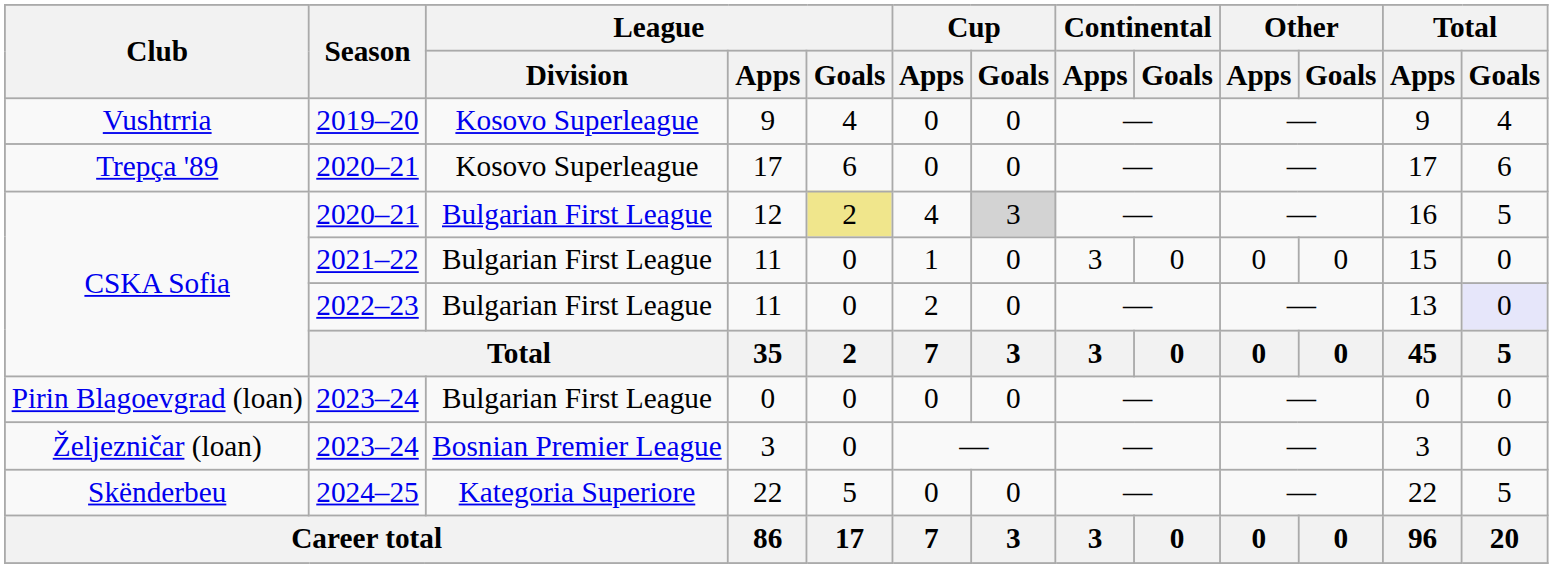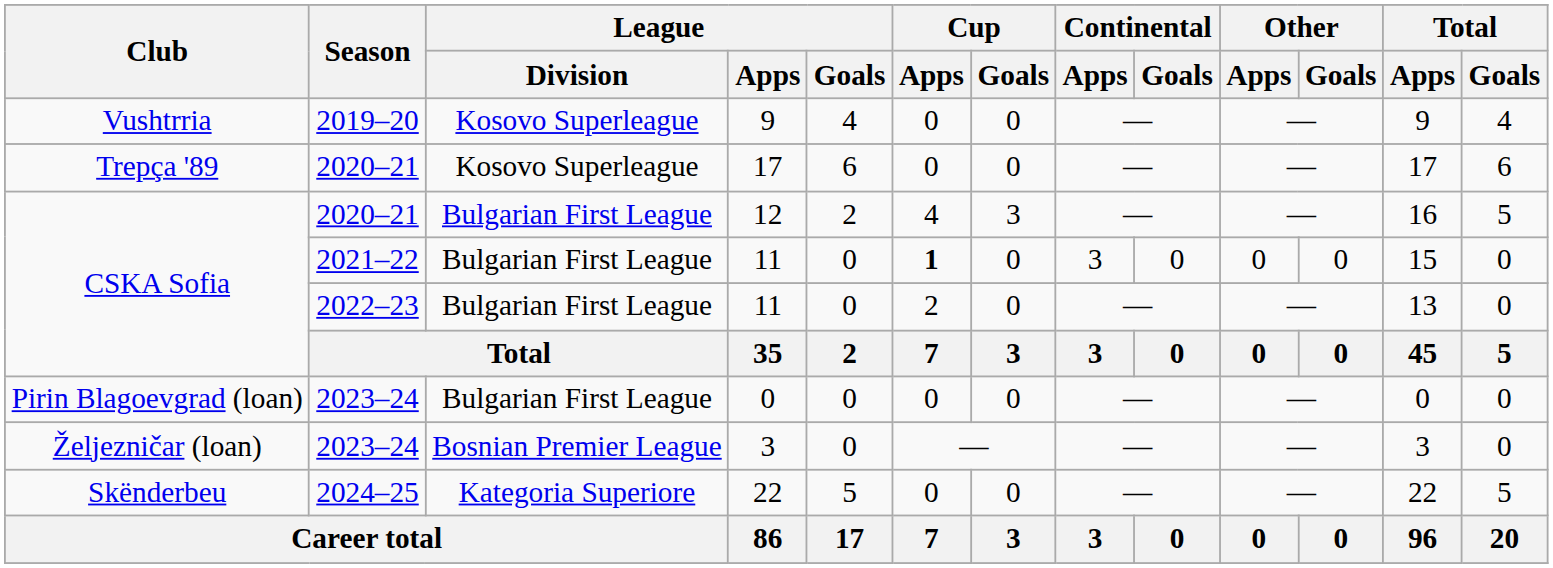(850, 213) khaki background -> (850, 213) no background
(1013, 213) lightgrey background -> (1013, 213) no background
(931, 259) normal -> (931, 259) bold
(1504, 306) lavender background -> (1504, 306) no background
